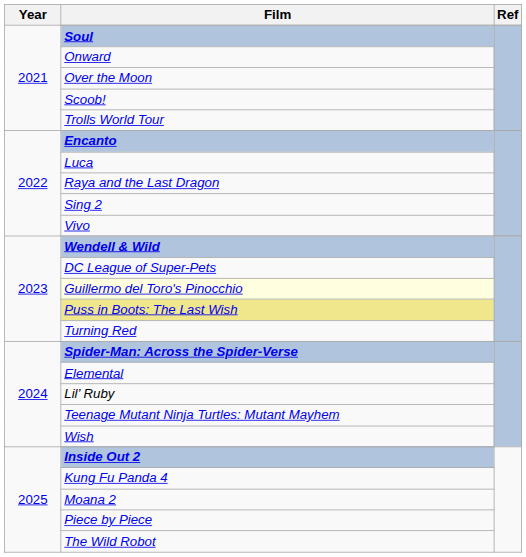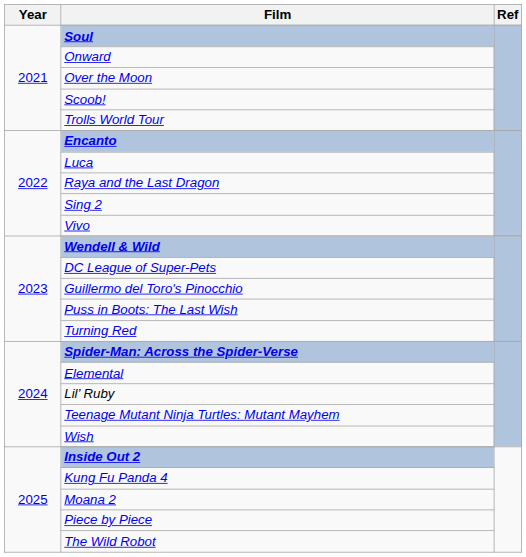(153, 288) lightyellow background -> (153, 288) no background
(151, 309) khaki background -> (151, 309) no background
